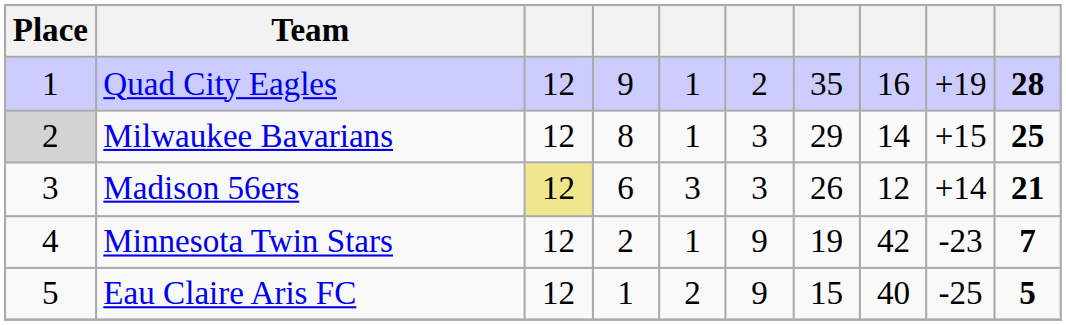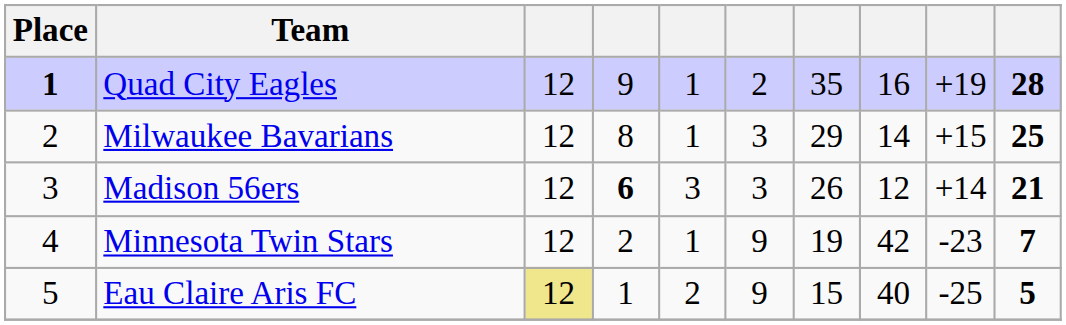(50, 83) normal -> (50, 83) bold
(50, 135) lightgrey background -> (50, 135) no background
(558, 188) khaki background -> (558, 188) no background
(625, 188) normal -> (625, 188) bold
(558, 293) no background -> (558, 293) khaki background
